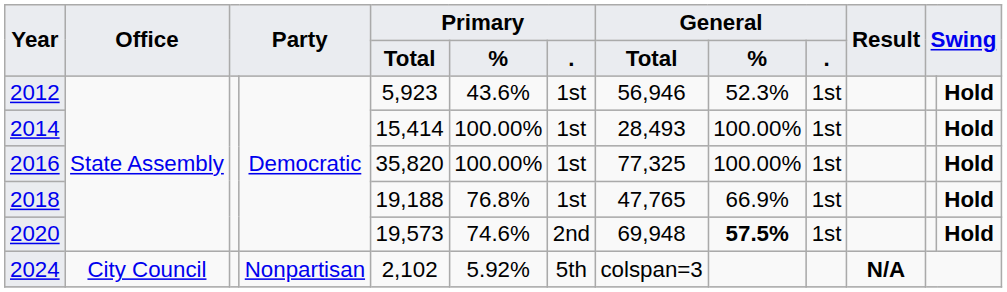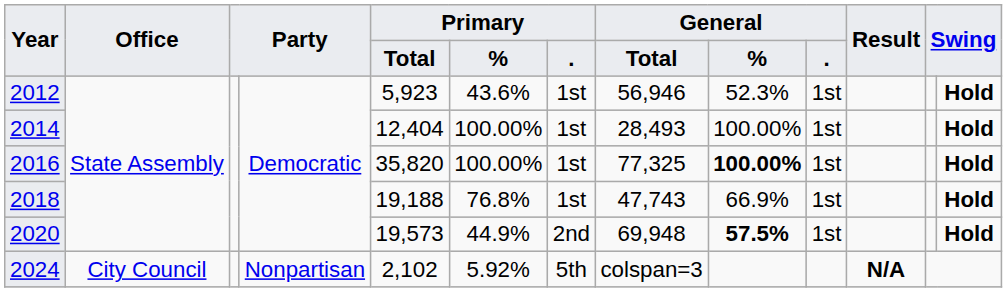(410, 129) 15,414 -> (410, 129) 12,404
(757, 164) normal -> (757, 164) bold
(652, 199) 47,765 -> (652, 199) 47,743
(498, 234) 74.6% -> (498, 234) 44.9%
